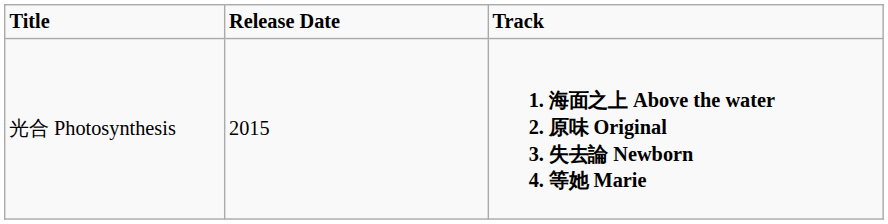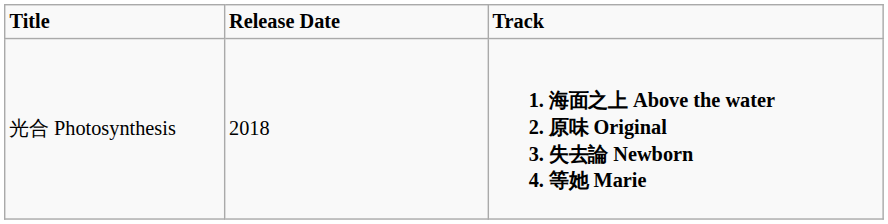(249, 128) 2015 -> (249, 128) 2018
